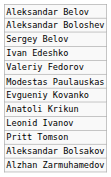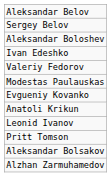(55, 25) Aleksandar Boloshev -> (37, 25) Sergey Belov
(37, 39) Sergey Belov -> (55, 39) Aleksandar Boloshev
